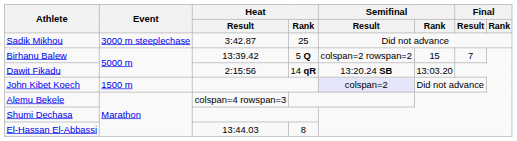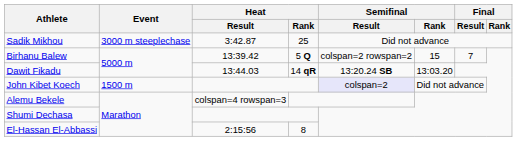(240, 70) 2:15:56 -> (240, 70) 13:44.03
(240, 130) 13:44.03 -> (240, 130) 2:15:56
